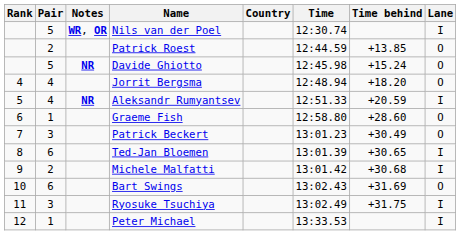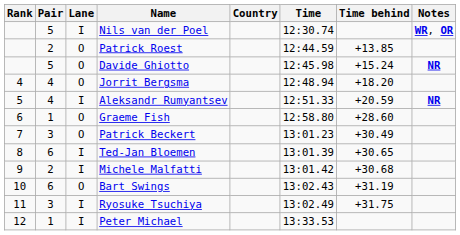columns swapped: (440, 13) <-> (88, 13)
(387, 187) +31.69 -> (374, 187) +31.19
